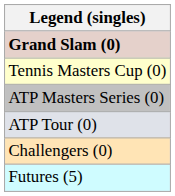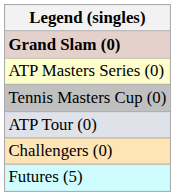(87, 71) Tennis Masters Cup (0) -> (86, 71) ATP Masters Series (0)
(86, 97) ATP Masters Series (0) -> (87, 97) Tennis Masters Cup (0)
